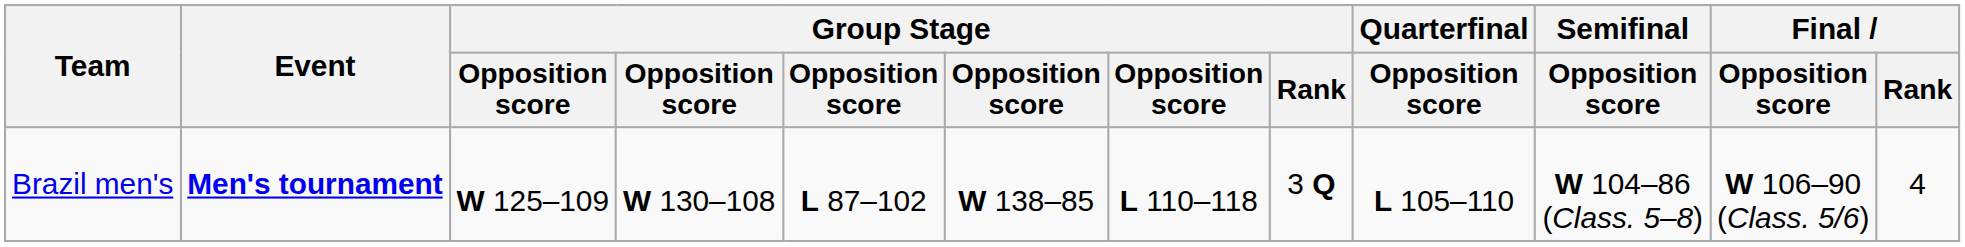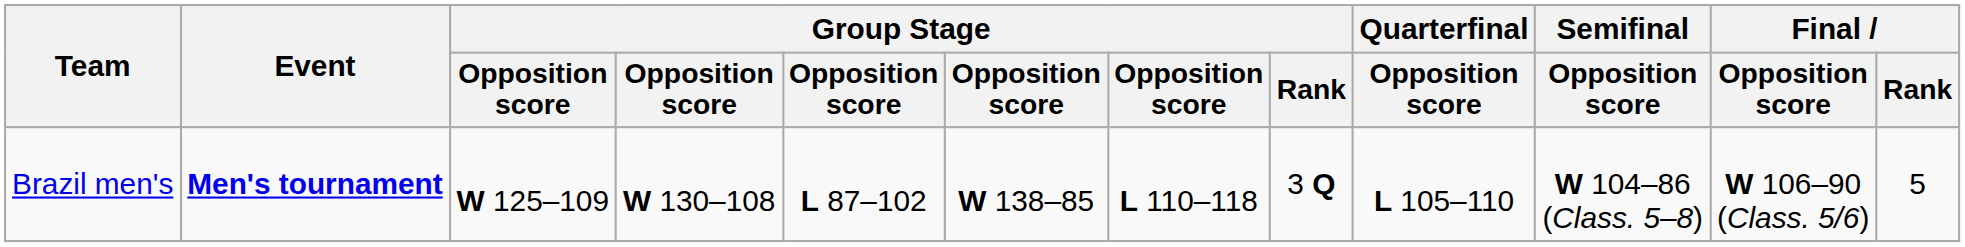(1918, 185) 4 -> (1918, 185) 5
